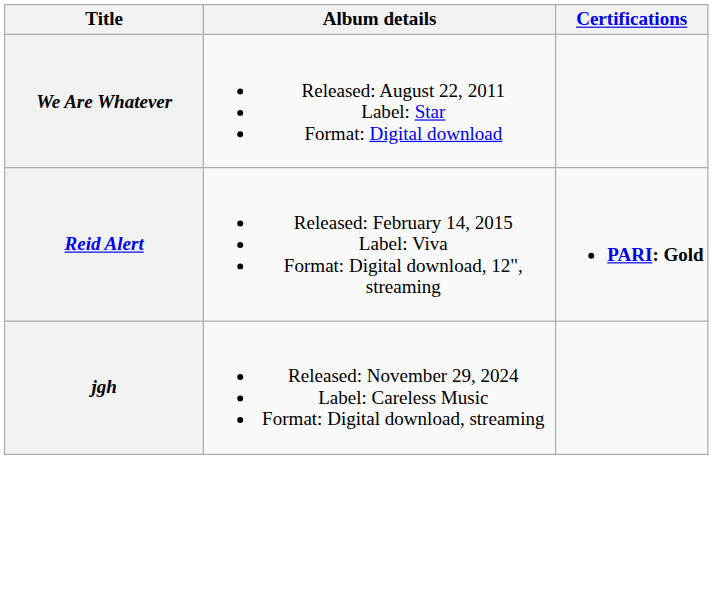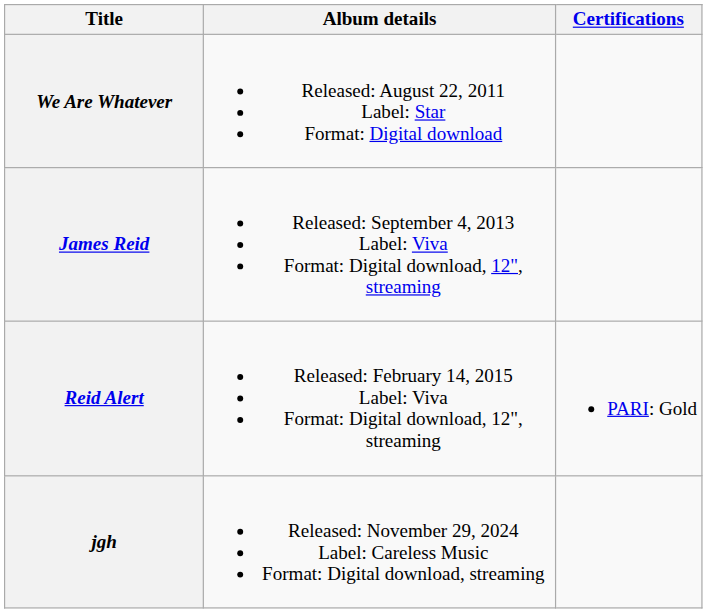+ row: (104, 244)
(632, 255) bold -> (628, 409) normal
